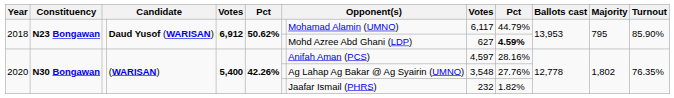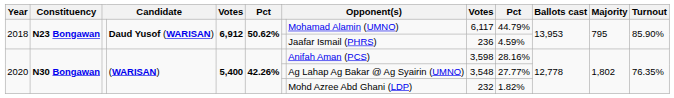(350, 42) Mohd Azree Abd Ghani (LDP) -> (332, 42) Jaafar Ismail (PHRS)
(486, 42) 627 -> (486, 42) 236
(511, 42) bold -> (511, 42) normal
(482, 57) 4,597 -> (482, 57) 3,598
(514, 71) 27.76% -> (514, 71) 27.77%
(332, 86) Jaafar Ismail (PHRS) -> (350, 86) Mohd Azree Abd Ghani (LDP)
